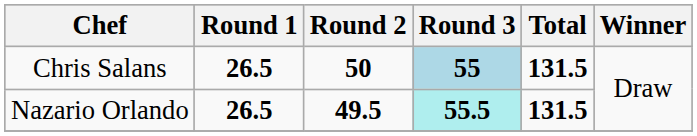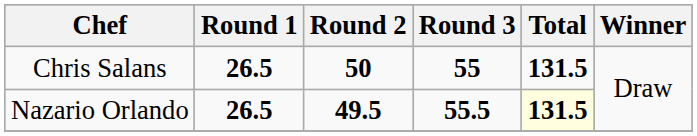(467, 67) lightblue background -> (467, 67) no background
(467, 109) paleturquoise background -> (467, 109) no background
(558, 109) no background -> (558, 109) lightyellow background
